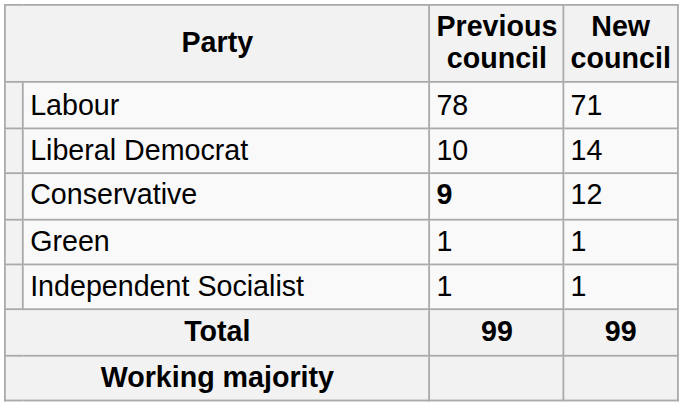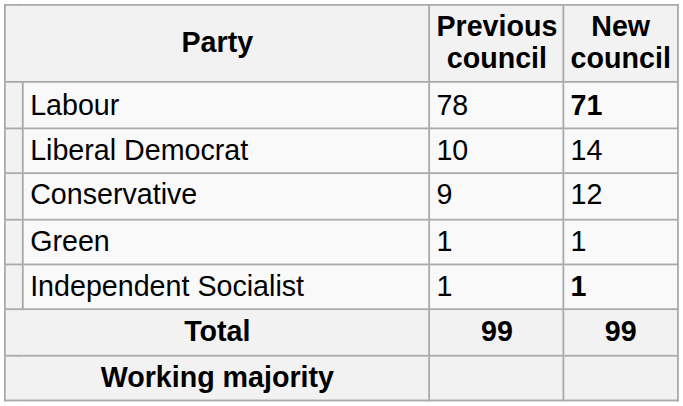(587, 104) normal -> (587, 104) bold
(444, 195) bold -> (444, 195) normal
(579, 286) normal -> (579, 286) bold
